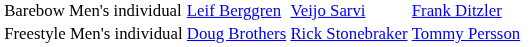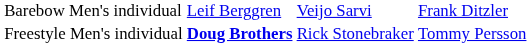(237, 33) normal -> (240, 33) bold
